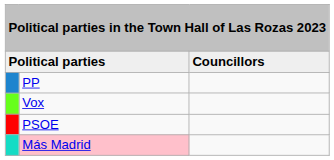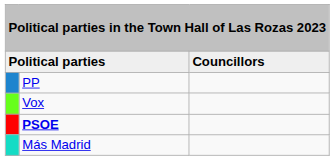(40, 124) normal -> (40, 124) bold
(56, 145) pink background -> (56, 145) no background
